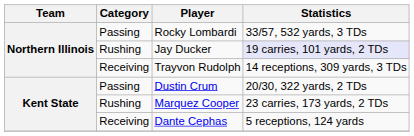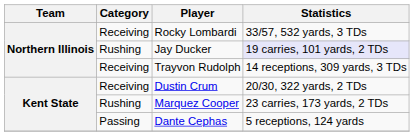(120, 31) Passing -> (124, 31) Receiving
(120, 85) Passing -> (124, 85) Receiving
(124, 121) Receiving -> (120, 121) Passing
